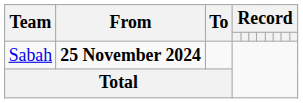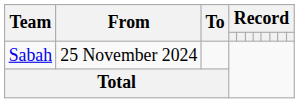(131, 54) bold -> (129, 54) normal
